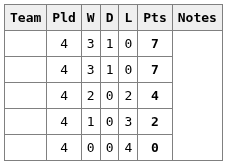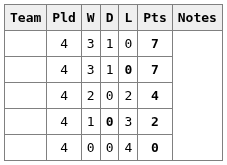(128, 70) normal -> (128, 70) bold
(110, 122) normal -> (110, 122) bold
